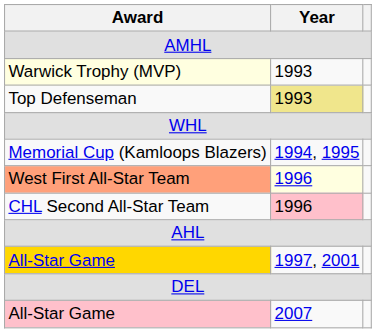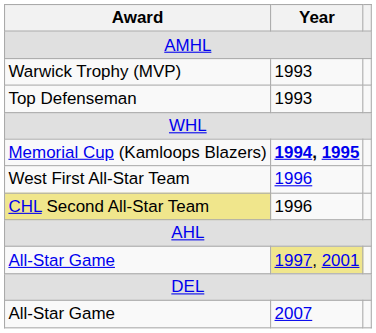(95, 71) lightyellow background -> (95, 71) no background
(293, 98) khaki background -> (293, 98) no background
(317, 152) normal -> (317, 152) bold
(99, 179) lightsalmon background -> (99, 179) no background
(293, 179) lightyellow background -> (293, 179) no background
(109, 206) no background -> (109, 206) khaki background
(293, 206) pink background -> (293, 206) no background
(62, 260) gold background -> (62, 260) no background
(317, 260) no background -> (317, 260) khaki background
(62, 313) pink background -> (62, 313) no background
